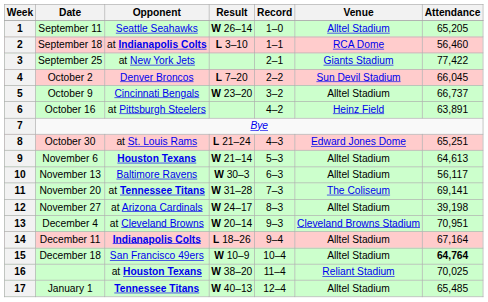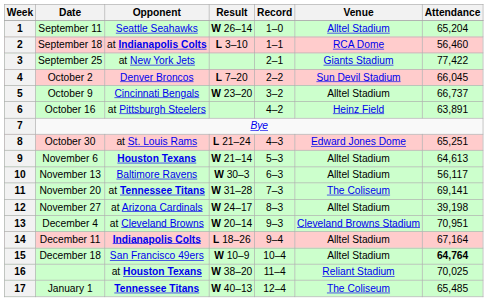(453, 28) 65,205 -> (453, 28) 65,204
(358, 288) Alltel Stadium -> (358, 288) The Coliseum
